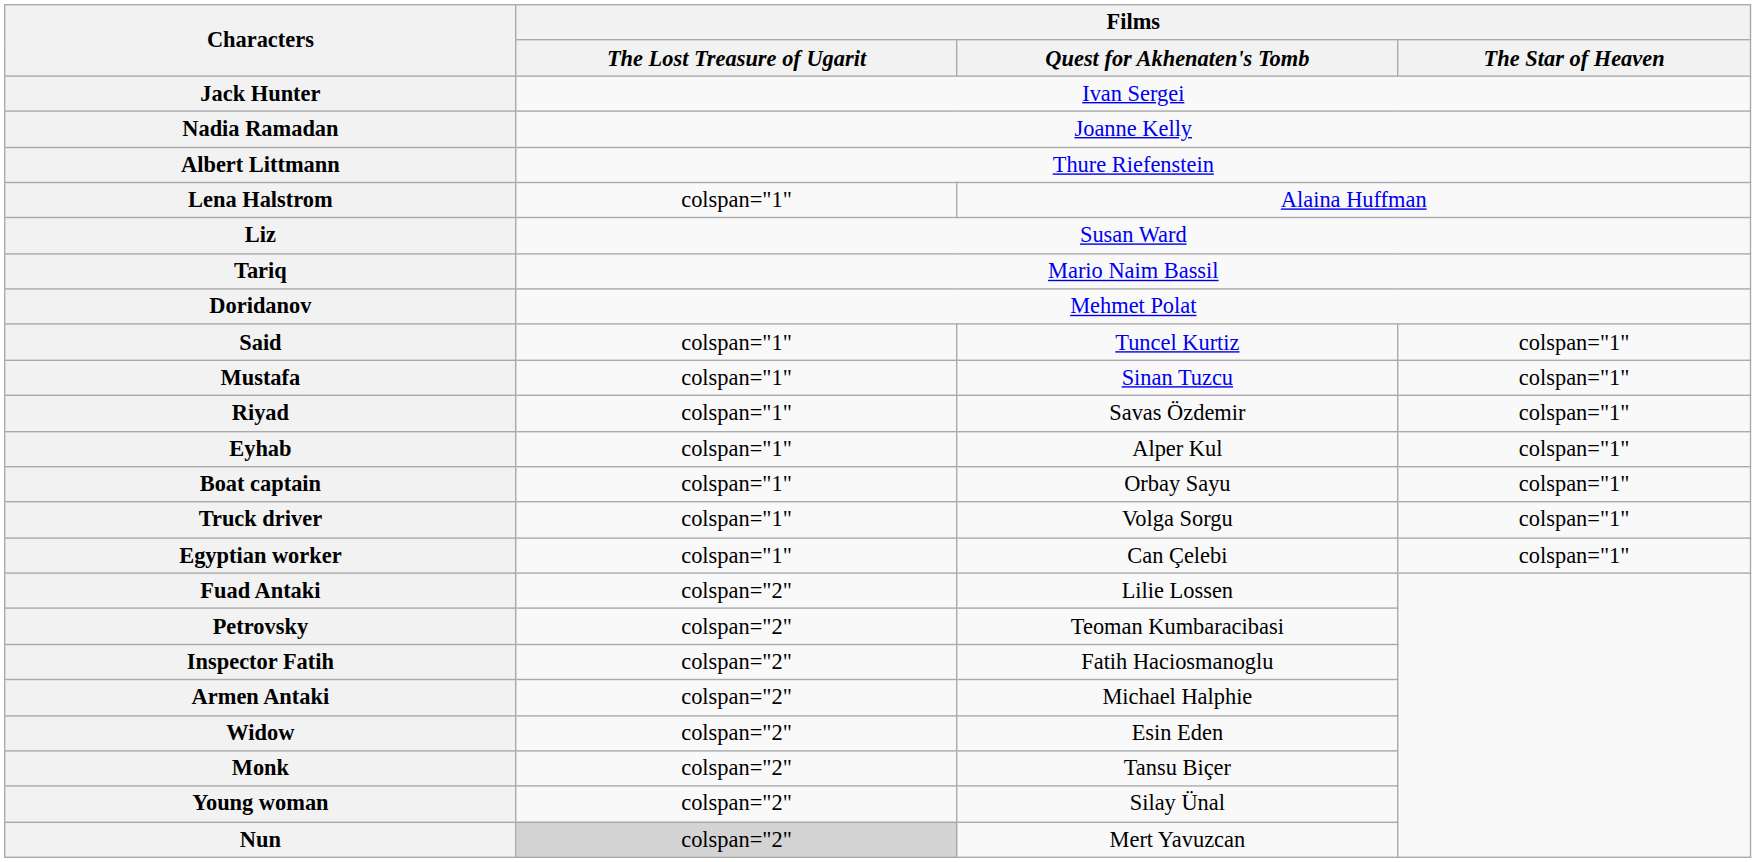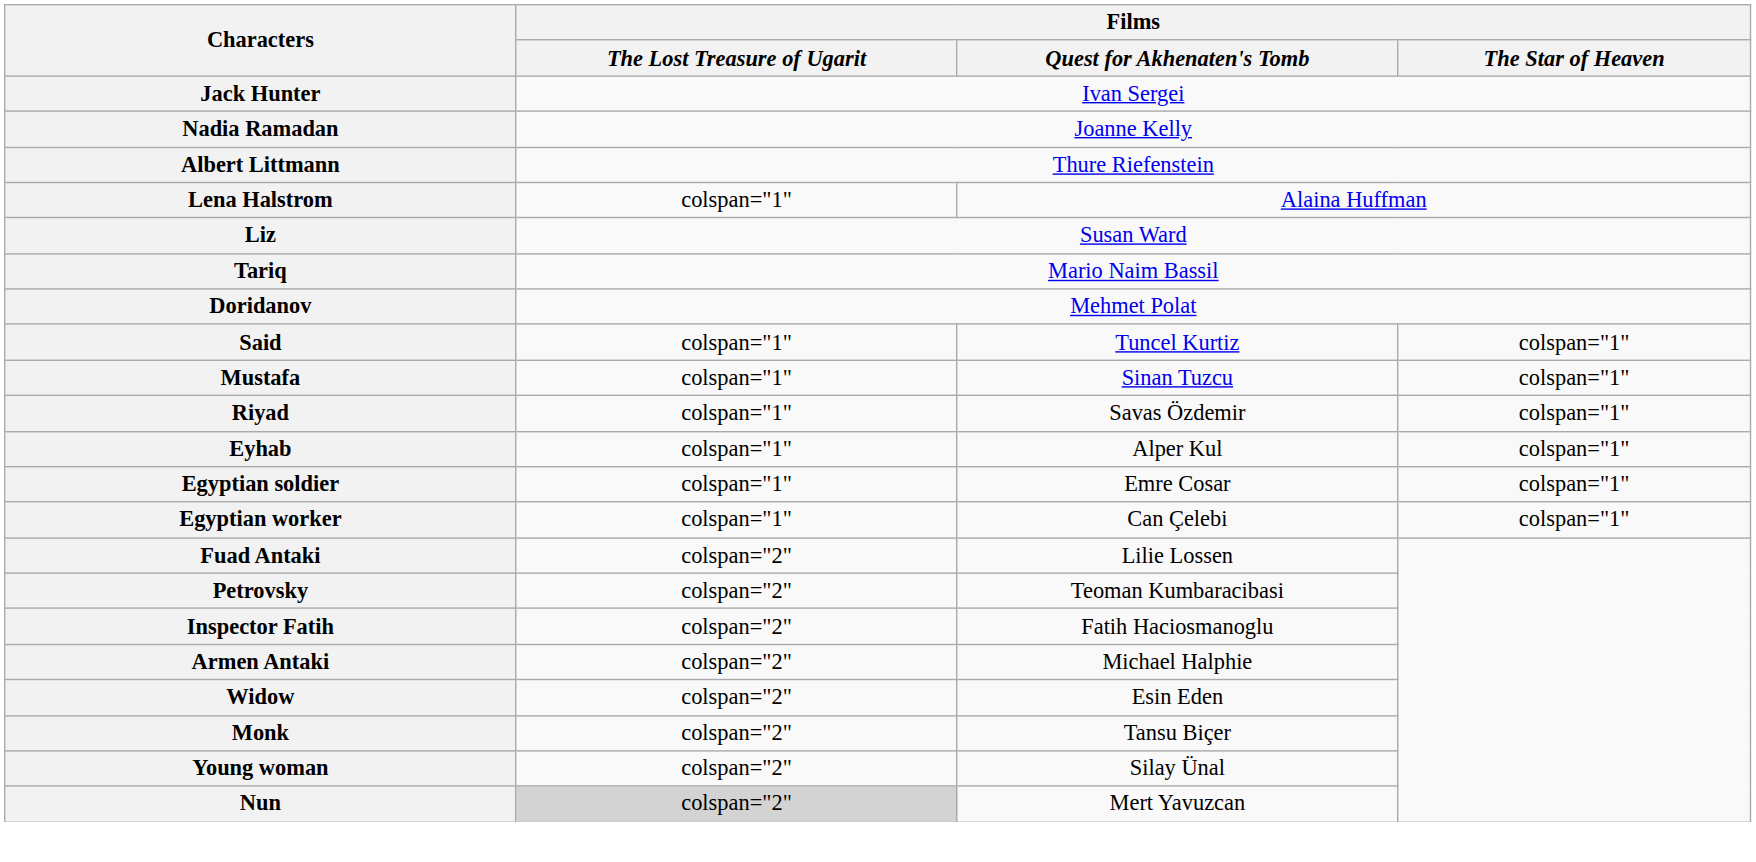- row: (260, 484)
- row: (260, 519)
+ row: (260, 484)
